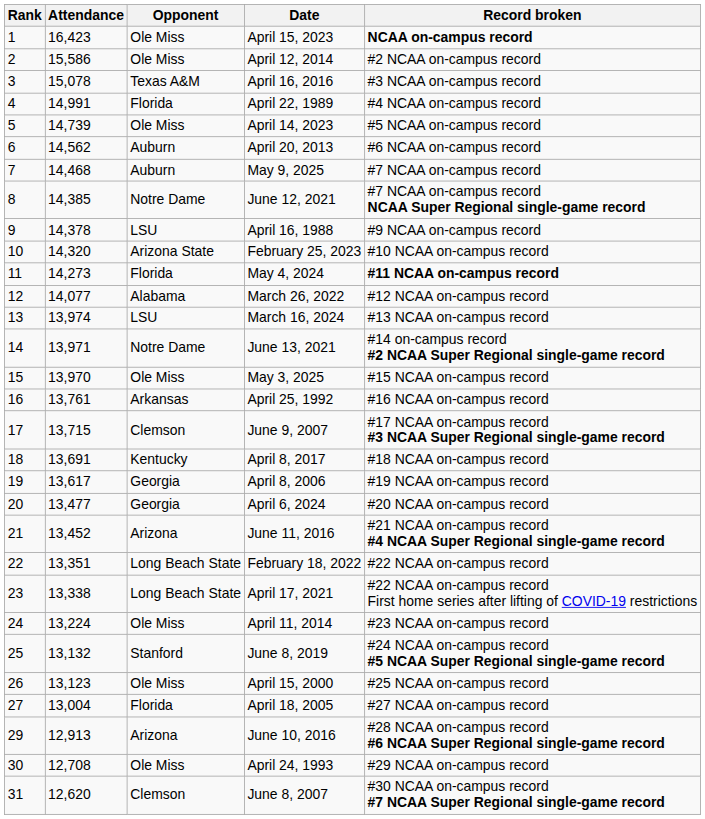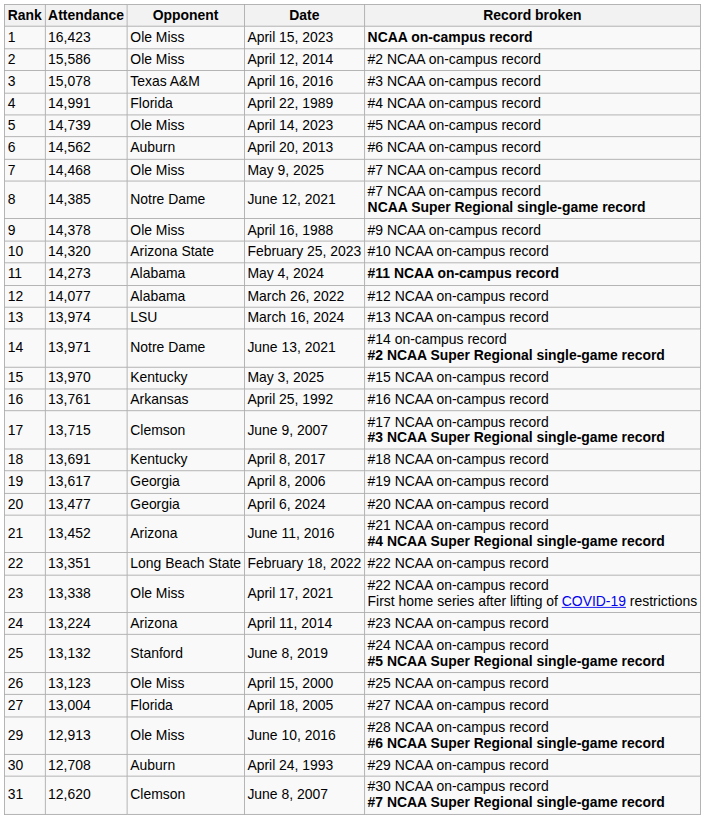(153, 170) Auburn -> (157, 170) Ole Miss
(144, 229) LSU -> (157, 229) Ole Miss
(152, 274) Florida -> (158, 274) Alabama
(157, 378) Ole Miss -> (159, 378) Kentucky
(186, 593) Long Beach State -> (157, 593) Ole Miss
(157, 623) Ole Miss -> (154, 623) Arizona
(154, 735) Arizona -> (157, 735) Ole Miss
(157, 765) Ole Miss -> (153, 765) Auburn
